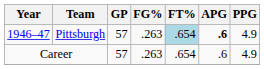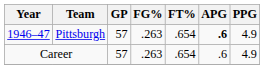(185, 34) lightblue background -> (185, 34) no background
